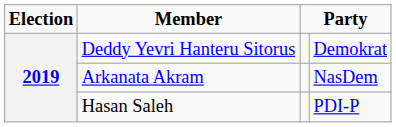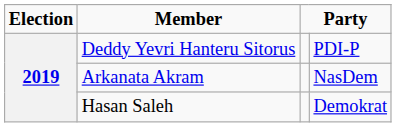(350, 48) Demokrat -> (336, 48) PDI-P
(336, 106) PDI-P -> (350, 106) Demokrat
